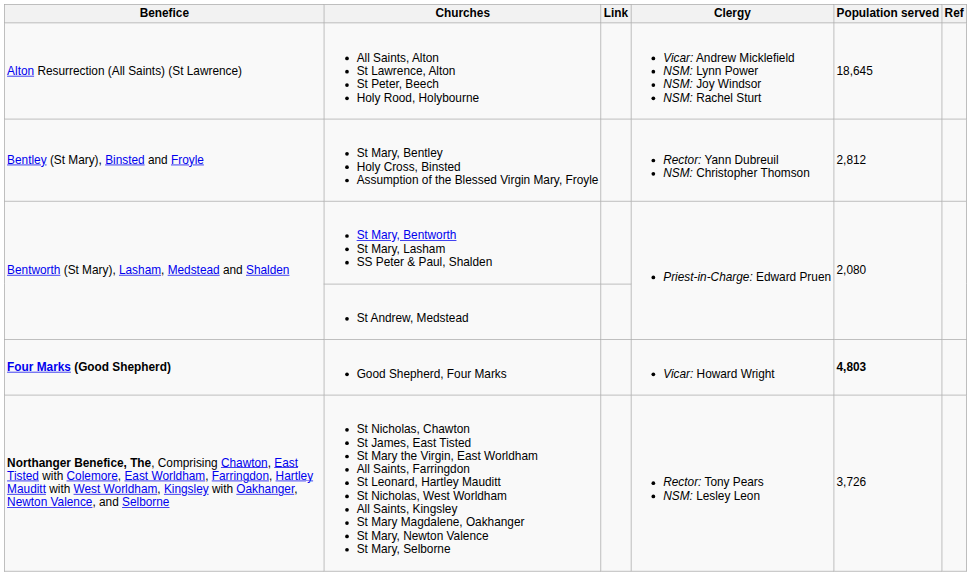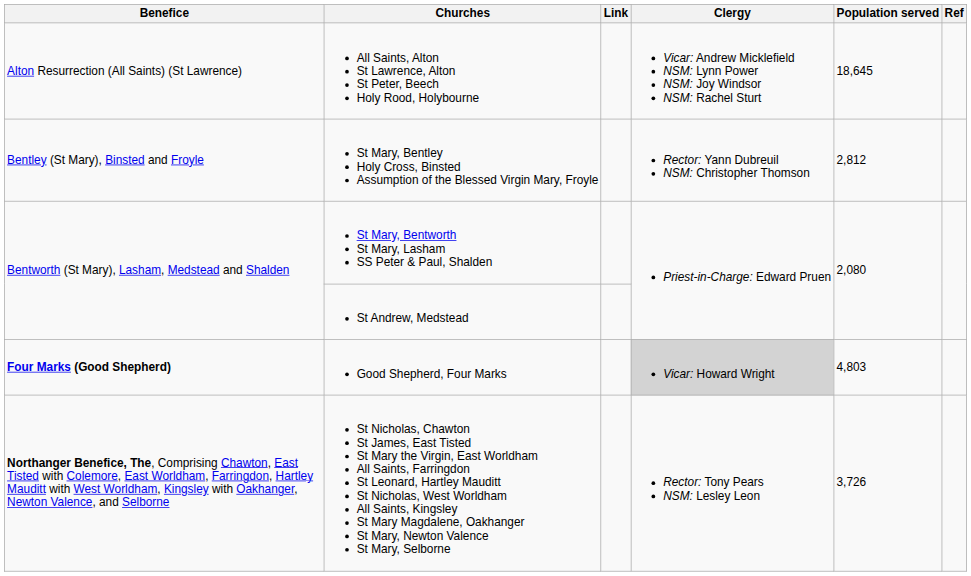(732, 374) no background -> (732, 374) lightgrey background
(851, 367) bold -> (851, 367) normal
